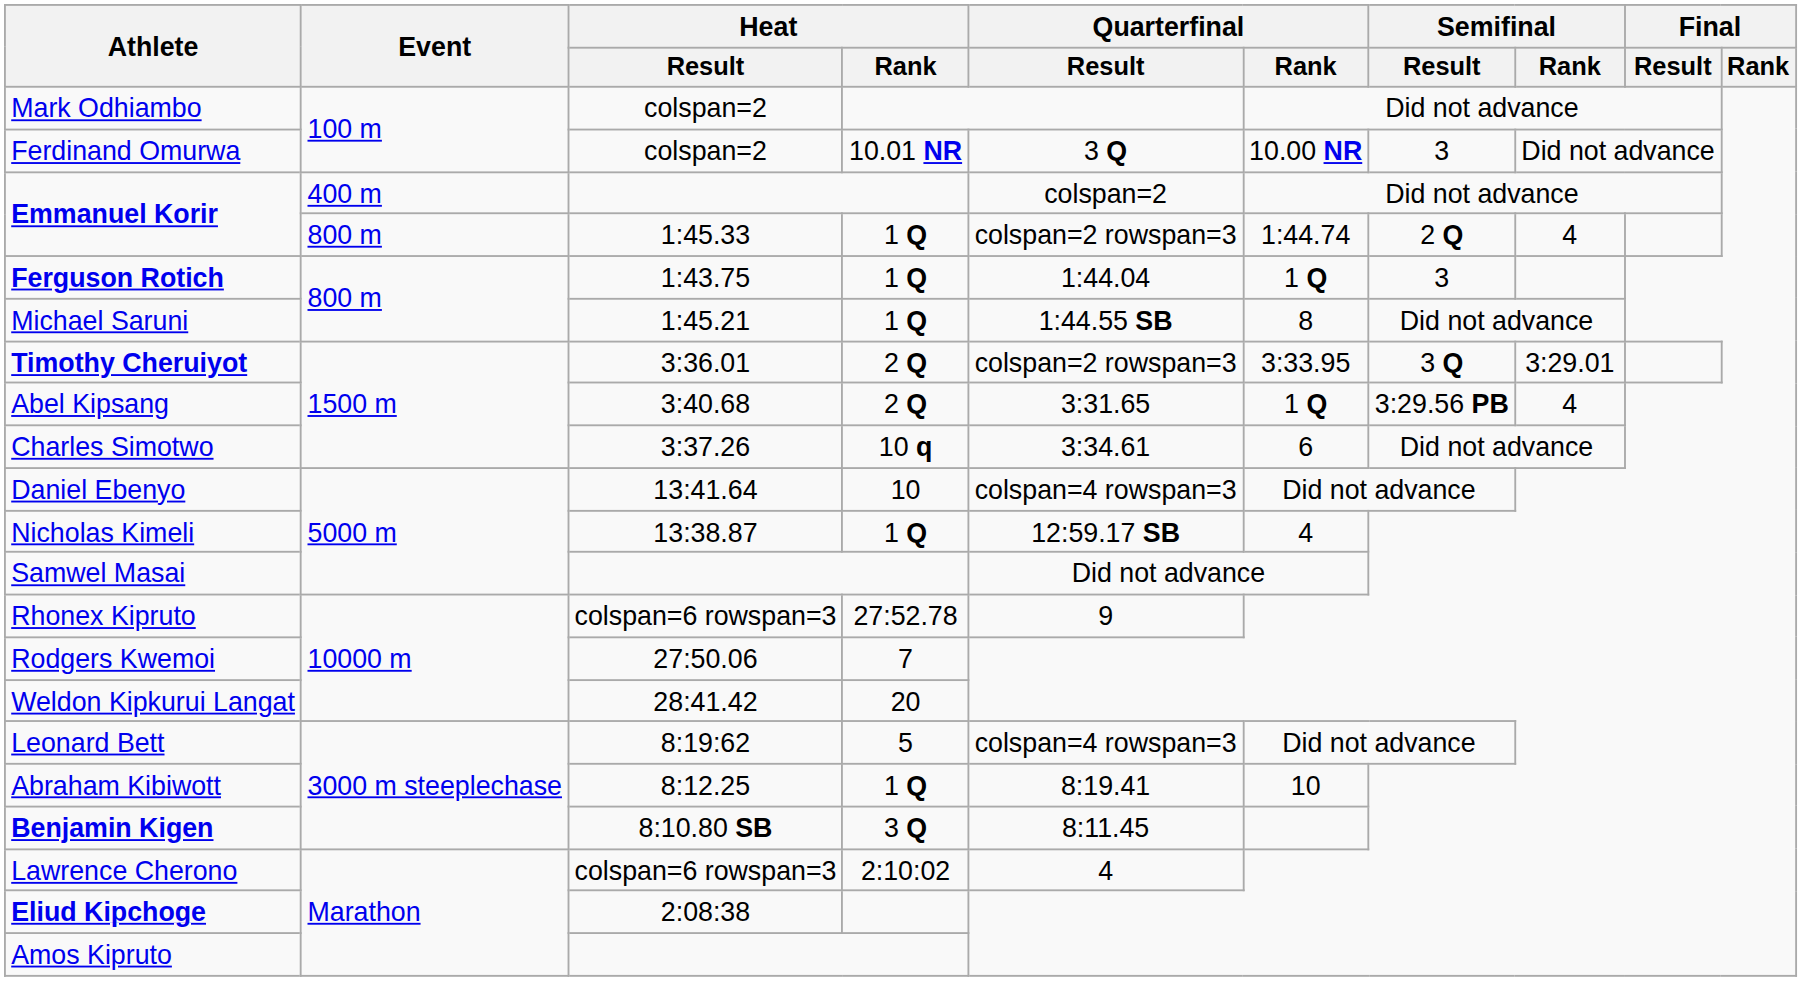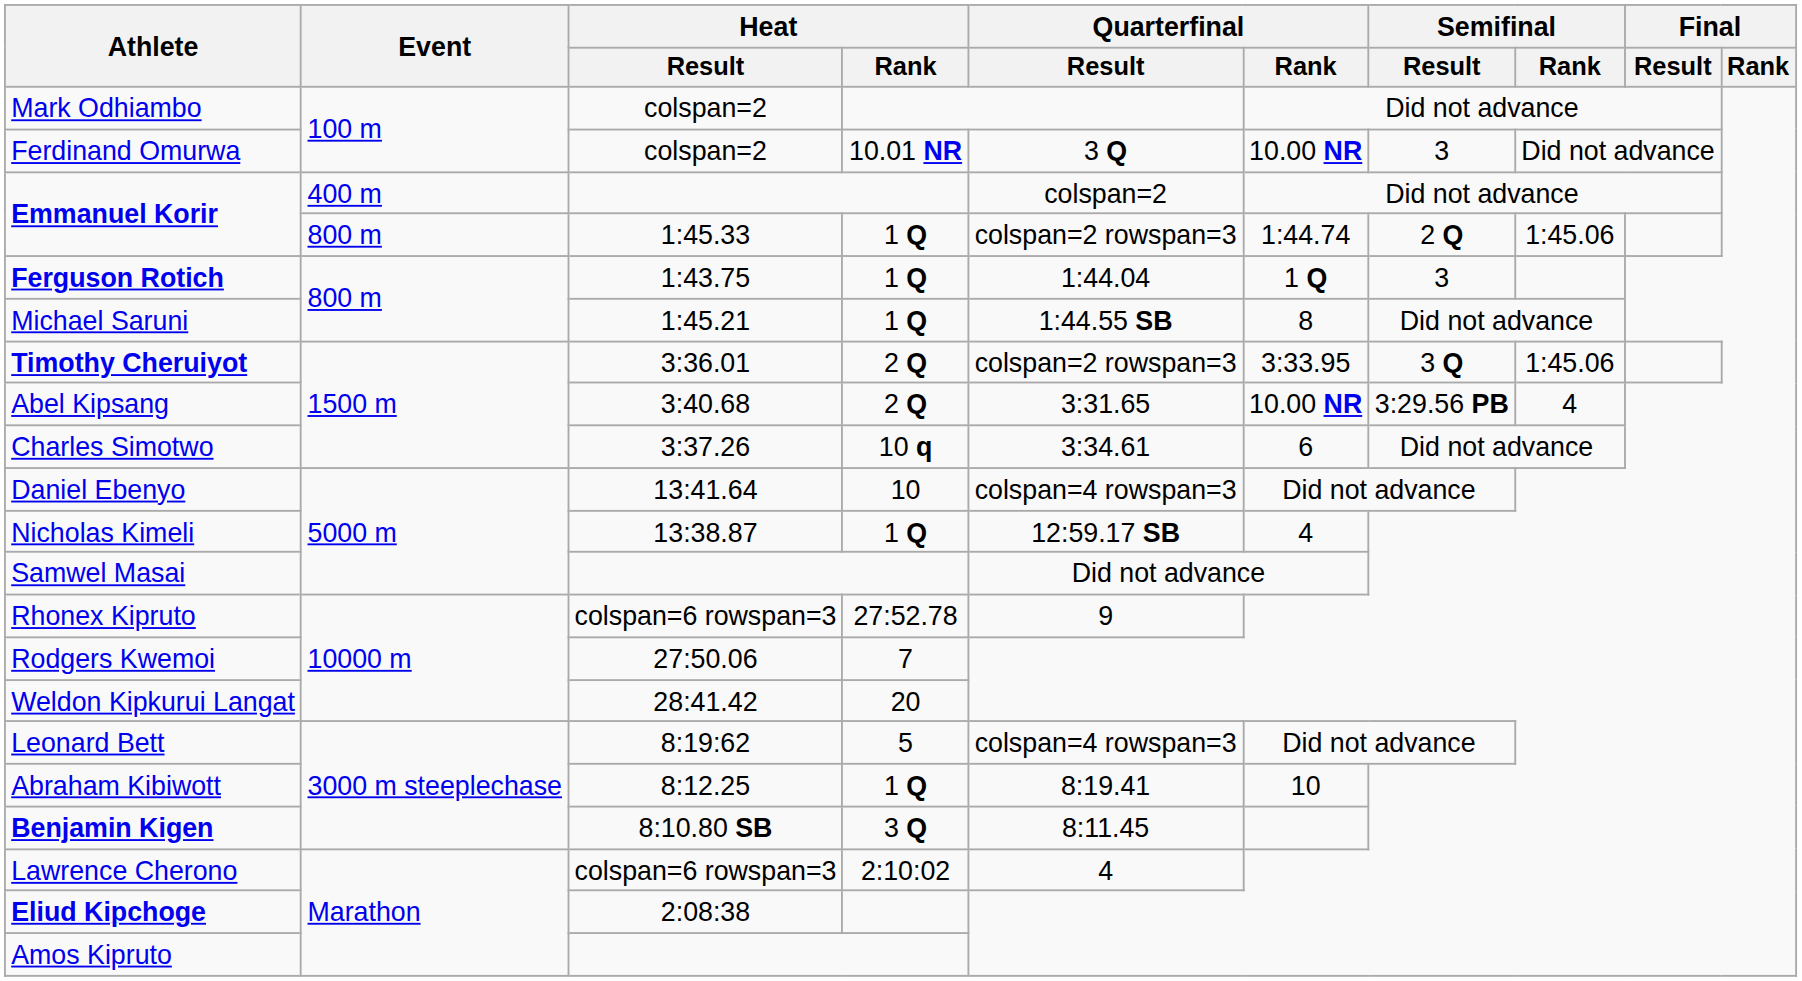(1570, 236) 4 -> (1570, 236) 1:45.06
(1570, 363) 3:29.01 -> (1570, 363) 1:45.06
(1306, 405) 1 Q -> (1306, 405) 10.00 NR
